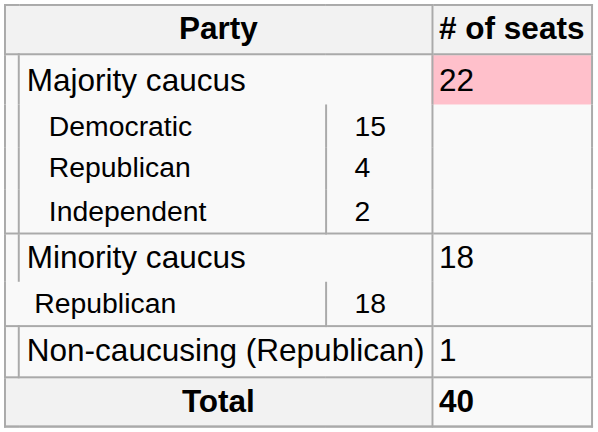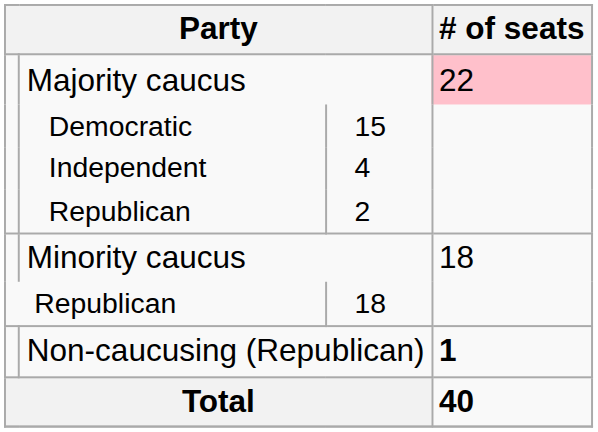(120, 168) Republican -> (128, 168) Independent
(128, 211) Independent -> (120, 211) Republican
(448, 350) normal -> (448, 350) bold
